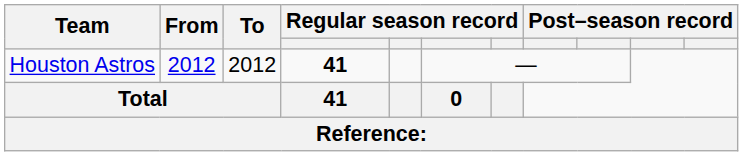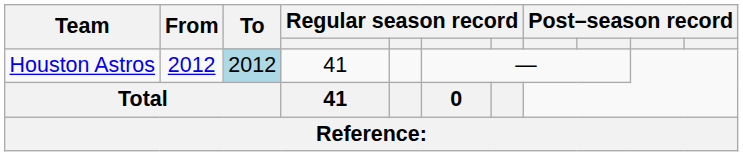(252, 65) no background -> (252, 65) lightblue background
(335, 65) bold -> (335, 65) normal
